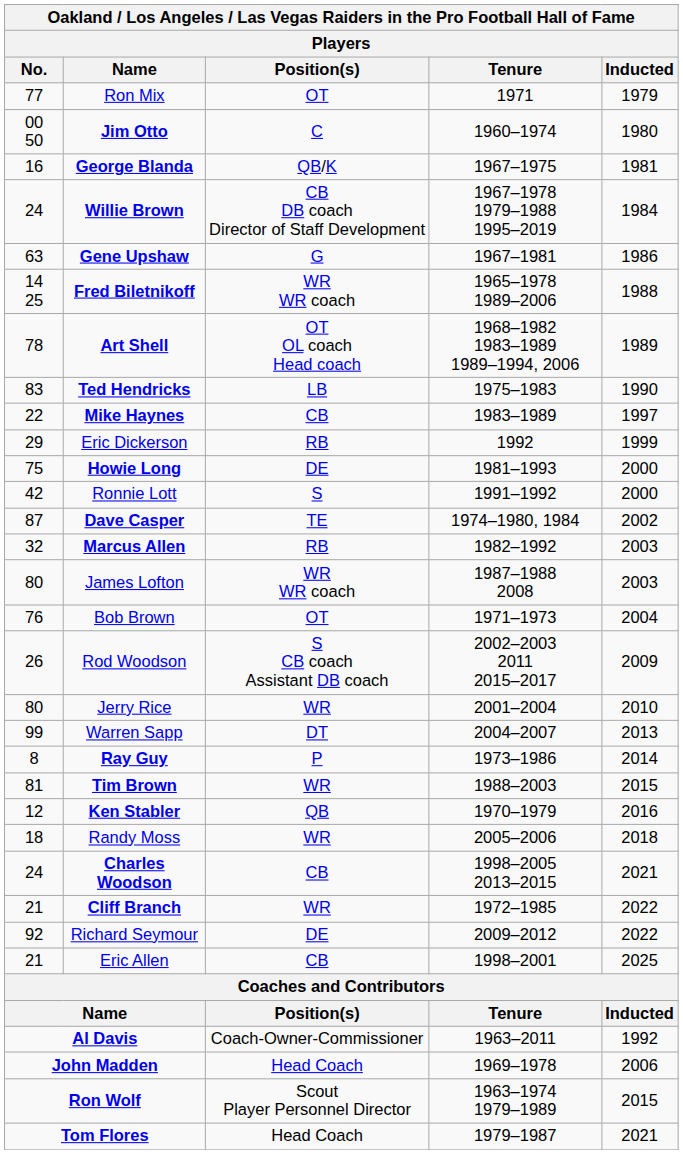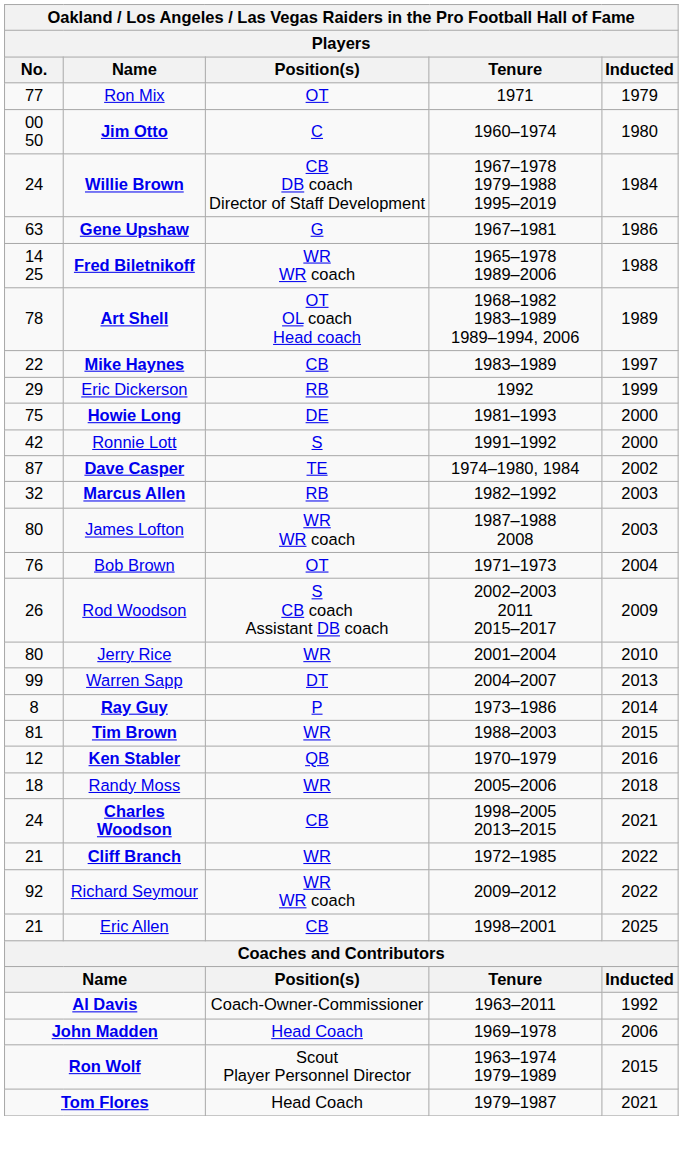- row: (134, 166)
- row: (134, 390)
(317, 934) DE -> (317, 891) WR WR coach
